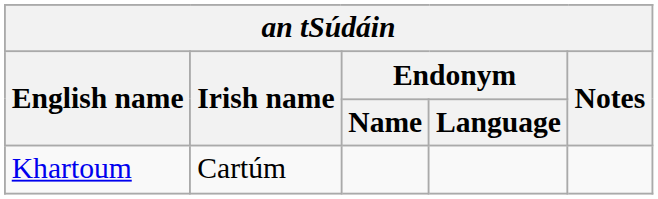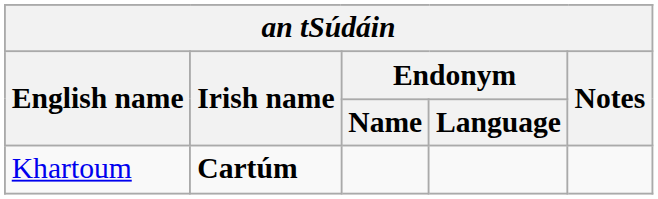(242, 168) normal -> (247, 168) bold
